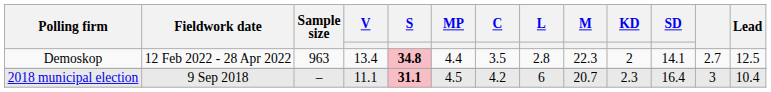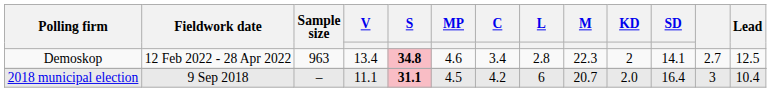(453, 59) 4.4 -> (453, 59) 4.6
(497, 59) 3.5 -> (497, 59) 3.4
(629, 78) 2.3 -> (629, 78) 2.0
